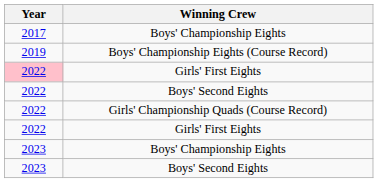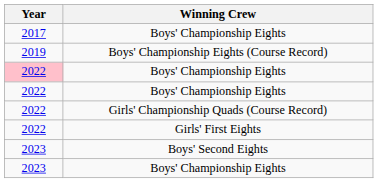(218, 71) Girls' First Eights -> (218, 71) Boys' Championship Eights
(218, 91) Boys' Second Eights -> (218, 91) Boys' Championship Eights
(218, 149) Boys' Championship Eights -> (218, 149) Boys' Second Eights
(218, 168) Boys' Second Eights -> (218, 168) Boys' Championship Eights
